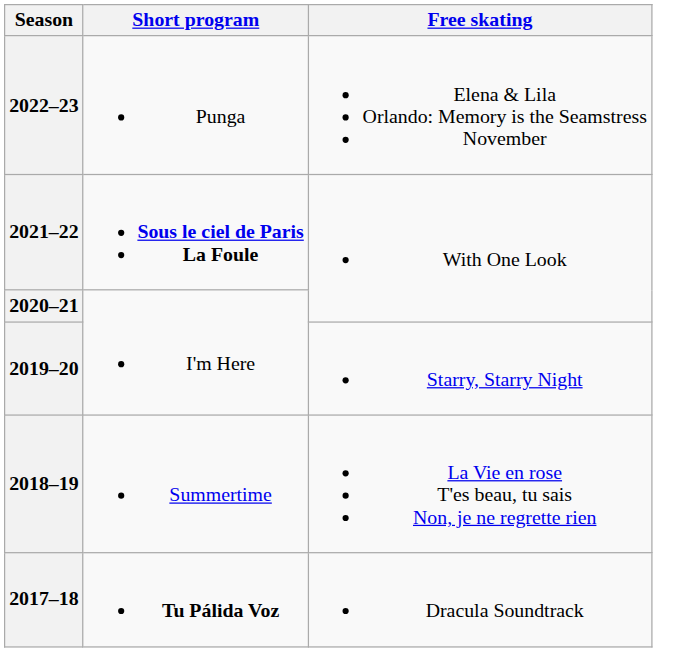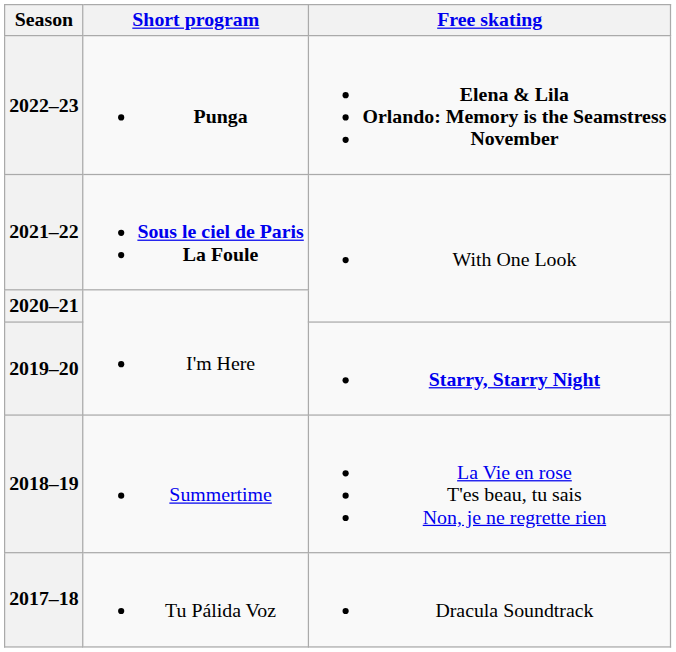(196, 116) normal -> (196, 116) bold
(480, 116) normal -> (490, 116) bold
(480, 379) normal -> (490, 379) bold
(196, 611) bold -> (196, 611) normal
